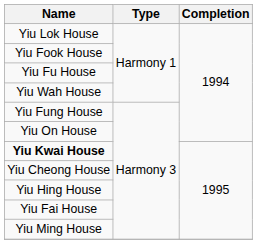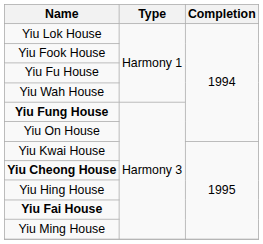(59, 111) normal -> (62, 111) bold
(59, 151) bold -> (62, 151) normal
(59, 170) normal -> (62, 170) bold
(59, 209) normal -> (62, 209) bold
